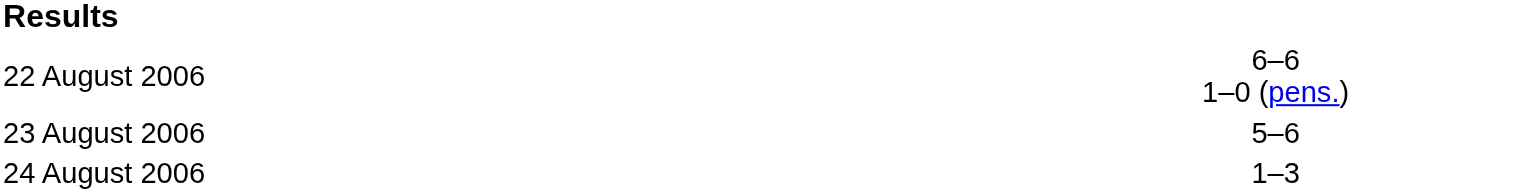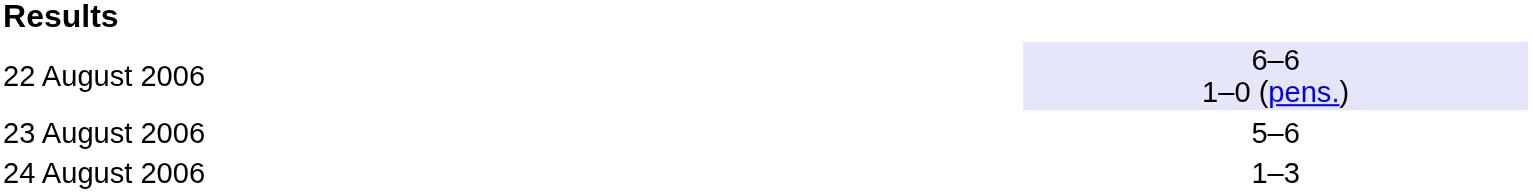(1276, 76) no background -> (1276, 76) lavender background
